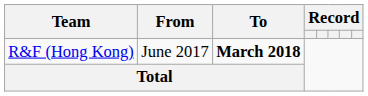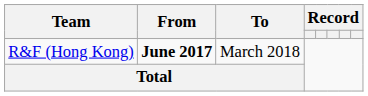(175, 51) normal -> (177, 51) bold
(258, 51) bold -> (260, 51) normal
